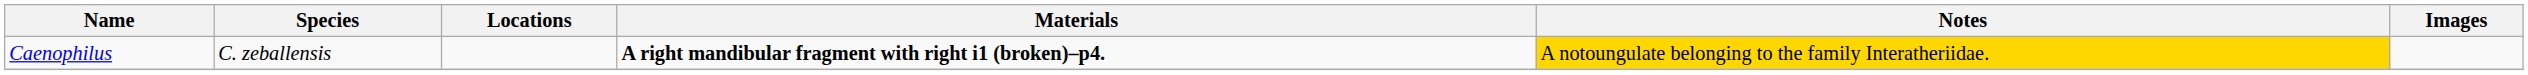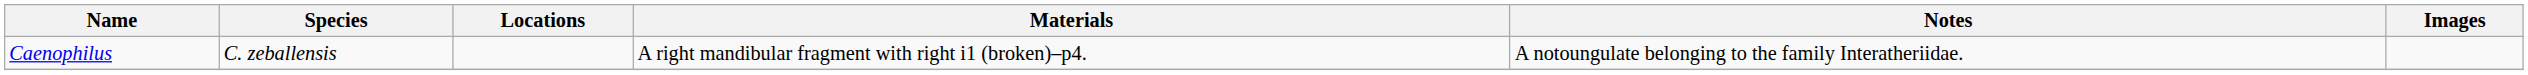(863, 52) bold -> (862, 52) normal
(1765, 52) gold background -> (1739, 52) no background
